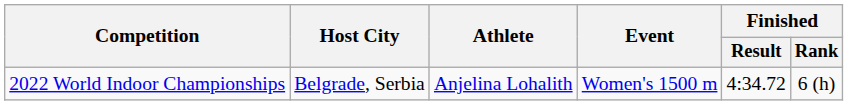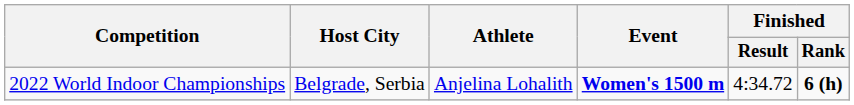(650, 83) normal -> (653, 83) bold
(817, 83) normal -> (823, 83) bold
